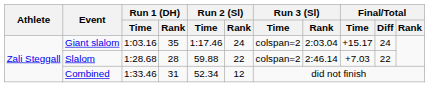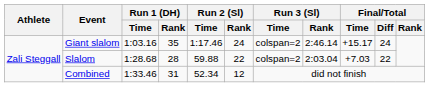(321, 43) 2:03.04 -> (321, 43) 2:46.14
(321, 59) 2:46.14 -> (321, 59) 2:03.04
